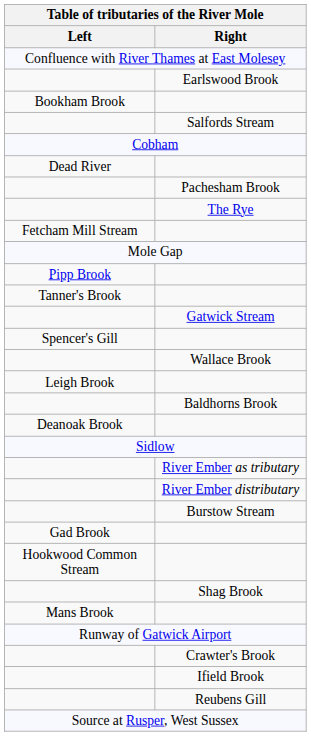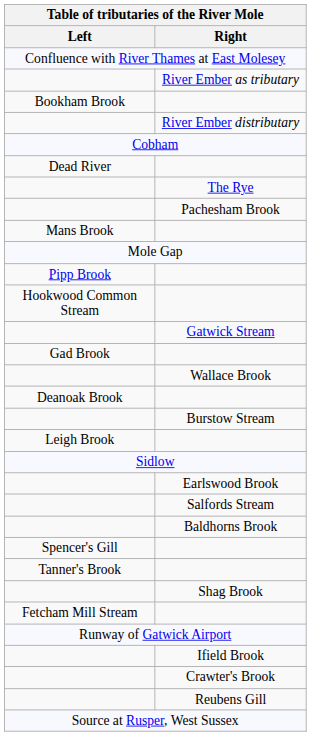(231, 79) Earlswood Brook -> (231, 79) River Ember as tributary
(231, 123) Salfords Stream -> (231, 123) River Ember distributary
(231, 187) Pachesham Brook -> (231, 187) The Rye
(231, 209) The Rye -> (231, 209) Pachesham Brook
(80, 230) Fetcham Mill Stream -> (80, 230) Mans Brook
(80, 295) Tanner's Brook -> (80, 303) Hookwood Common Stream
(80, 338) Spencer's Gill -> (80, 354) Gad Brook
(80, 381) Leigh Brook -> (80, 397) Deanoak Brook
(231, 403) Baldhorns Brook -> (231, 418) Burstow Stream
(80, 425) Deanoak Brook -> (80, 440) Leigh Brook
(231, 468) River Ember as tributary -> (231, 483) Earlswood Brook
(231, 489) River Ember distributary -> (231, 505) Salfords Stream
(231, 511) Burstow Stream -> (231, 526) Baldhorns Brook
(80, 532) Gad Brook -> (80, 548) Spencer's Gill
(80, 562) Hookwood Common Stream -> (80, 569) Tanner's Brook
(80, 612) Mans Brook -> (80, 612) Fetcham Mill Stream
(231, 656) Crawter's Brook -> (231, 656) Ifield Brook
(231, 677) Ifield Brook -> (231, 677) Crawter's Brook
